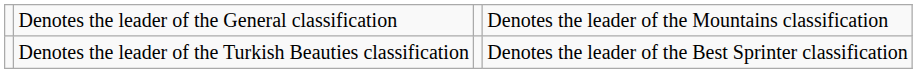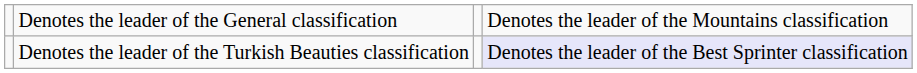(698, 52) no background -> (698, 52) lavender background
